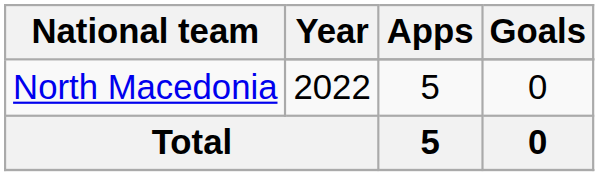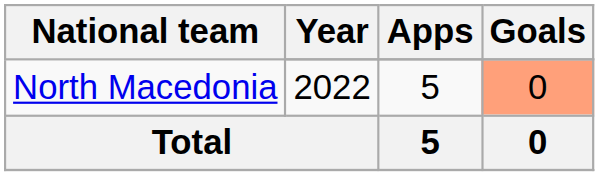(538, 87) no background -> (538, 87) lightsalmon background
